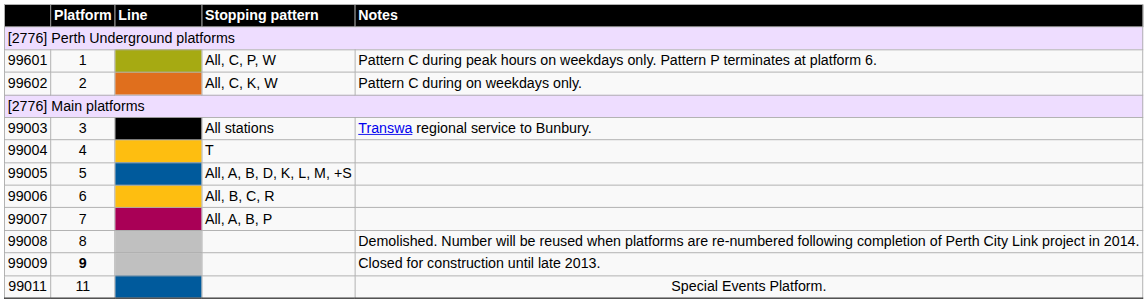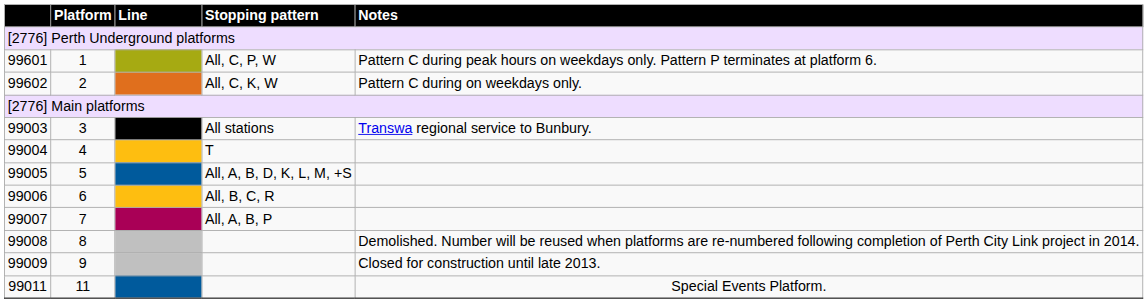(83, 264) bold -> (83, 264) normal
